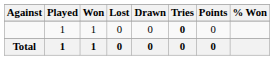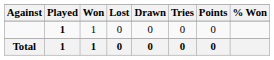(62, 30) normal -> (62, 30) bold
(182, 30) bold -> (182, 30) normal
